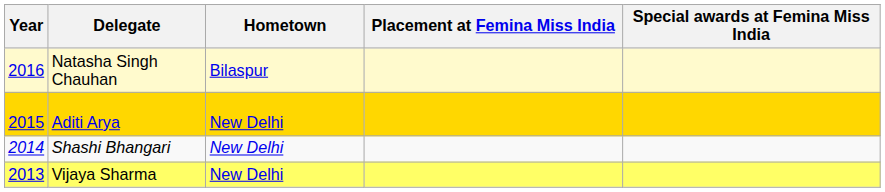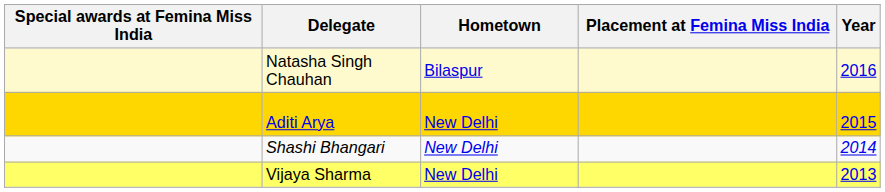columns swapped: (26, 26) <-> (751, 26)
